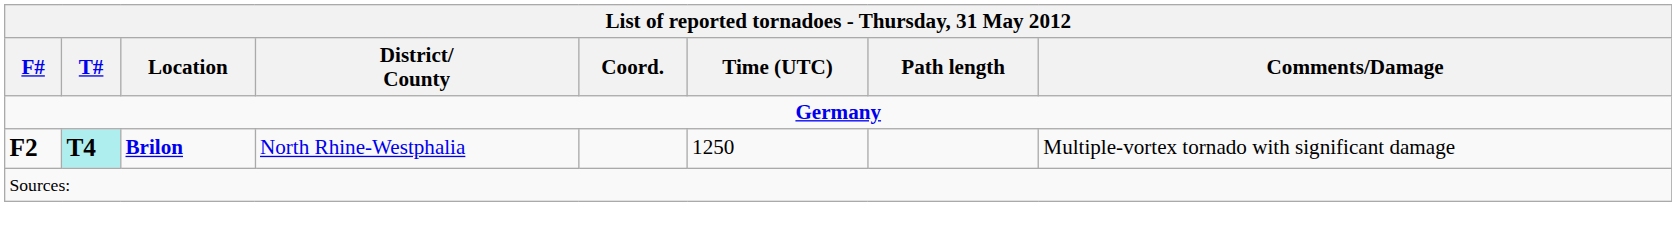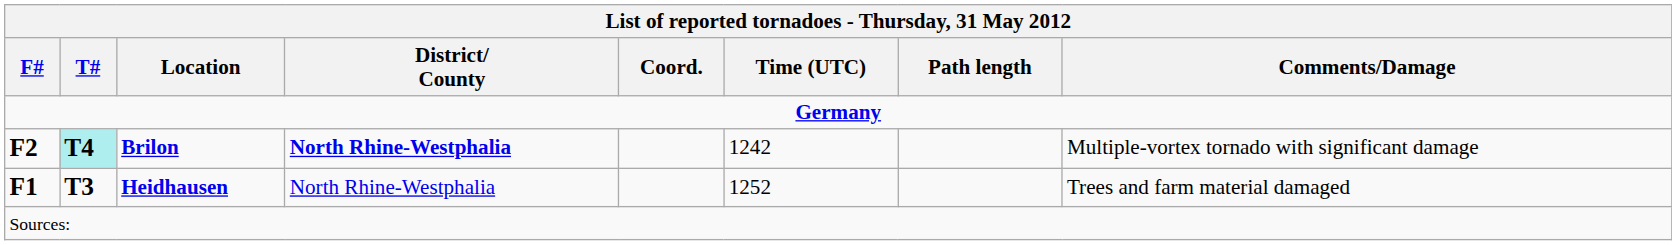(363, 148) normal -> (400, 148) bold
(713, 148) 1250 -> (750, 148) 1242
+ row: (24, 186)
